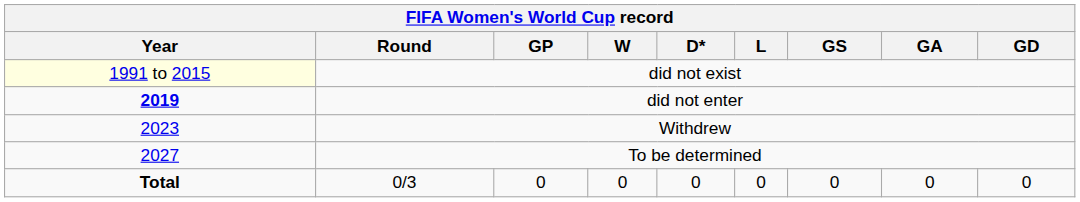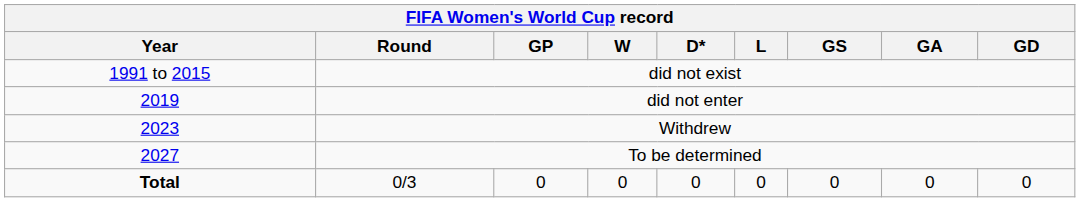(160, 73) lightyellow background -> (160, 73) no background
(160, 100) bold -> (160, 100) normal
